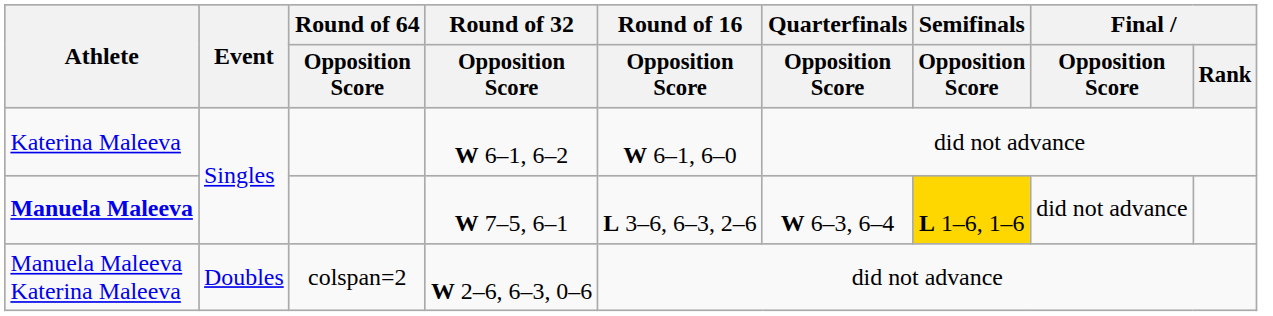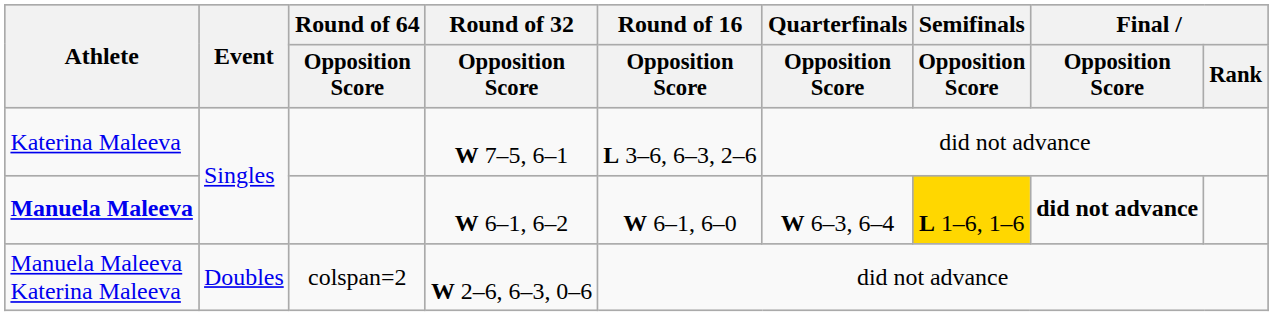(512, 156) W 6–1, 6–2 -> (512, 156) W 7–5, 6–1
(680, 156) W 6–1, 6–0 -> (680, 156) L 3–6, 6–3, 2–6
(512, 223) W 7–5, 6–1 -> (512, 223) W 6–1, 6–2
(680, 223) L 3–6, 6–3, 2–6 -> (680, 223) W 6–1, 6–0
(1112, 209) normal -> (1117, 209) bold
